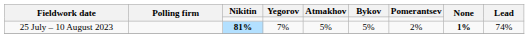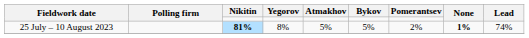(283, 27) 7% -> (283, 27) 8%
